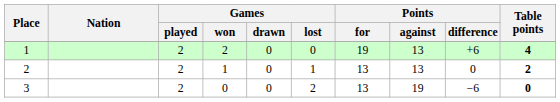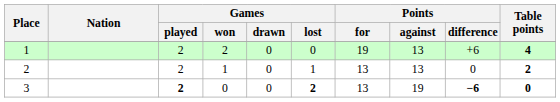(181, 87) normal -> (181, 87) bold
(313, 87) normal -> (313, 87) bold
(473, 87) normal -> (473, 87) bold
